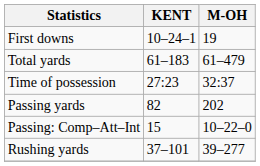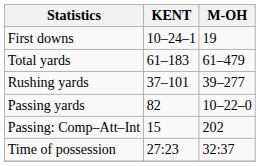rows swapped: (48, 149) <-> (62, 82)
(213, 105) 202 -> (227, 105) 10–22–0
(227, 127) 10–22–0 -> (213, 127) 202
